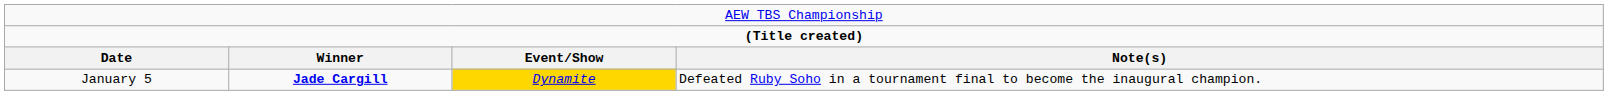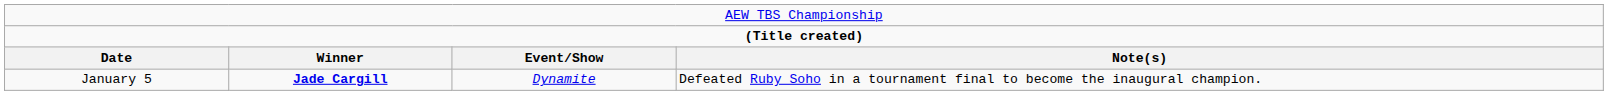(564, 79) gold background -> (564, 79) no background
